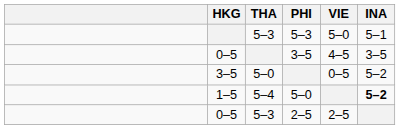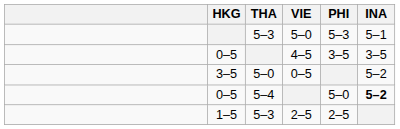columns swapped: (301, 14) <-> (339, 14)
(226, 94) 1–5 -> (226, 94) 0–5
(226, 114) 0–5 -> (226, 114) 1–5
